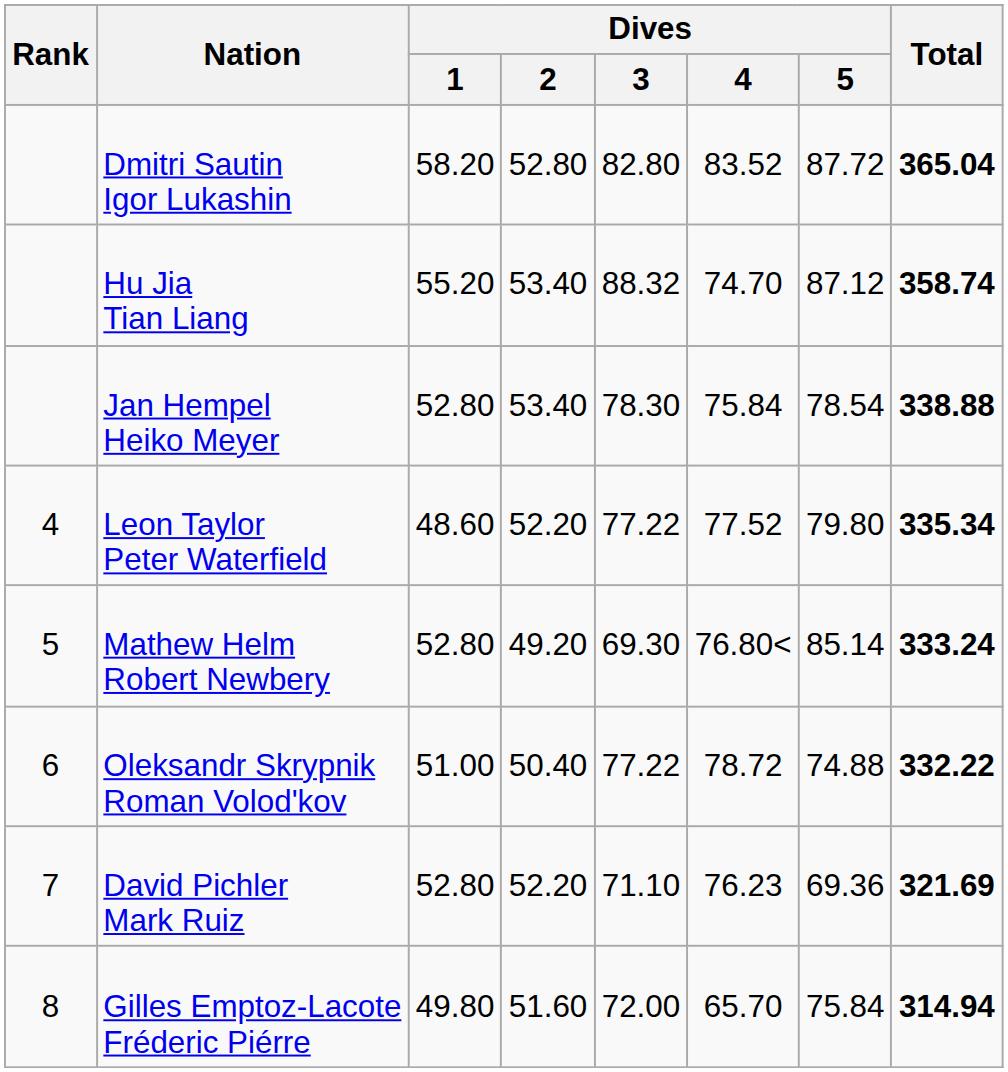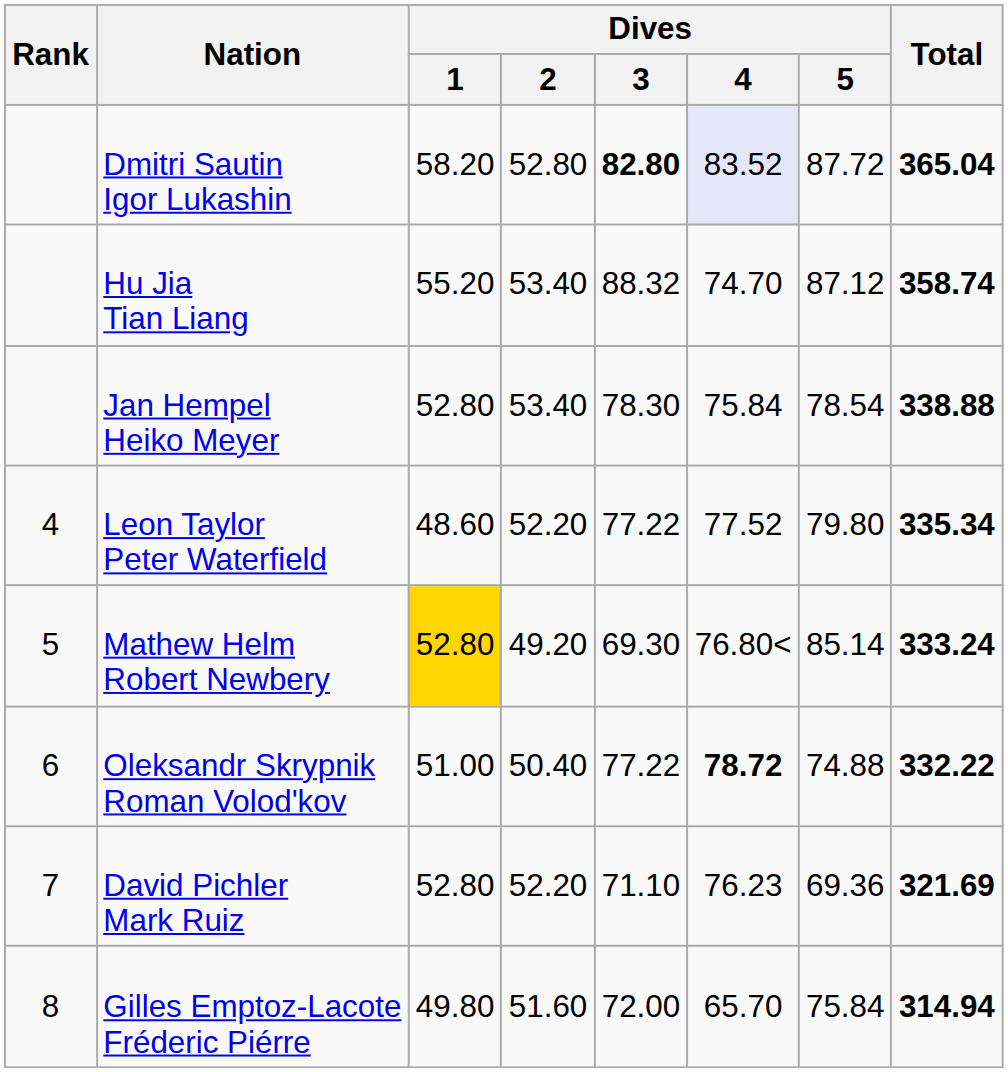(641, 164) normal -> (641, 164) bold
(743, 164) no background -> (743, 164) lavender background
(455, 645) no background -> (455, 645) gold background
(743, 765) normal -> (743, 765) bold
